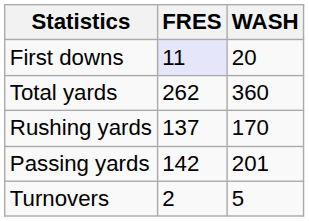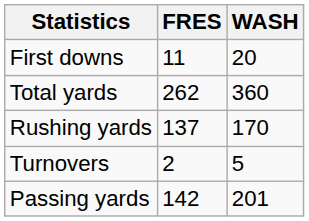(174, 57) lavender background -> (174, 57) no background
rows swapped: (80, 163) <-> (59, 198)
